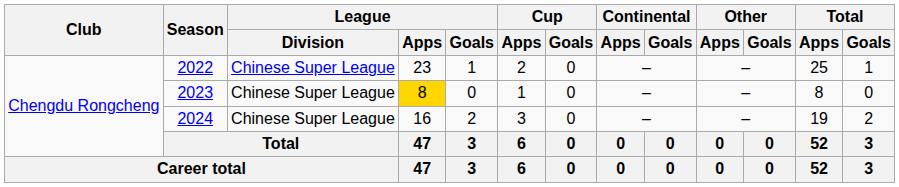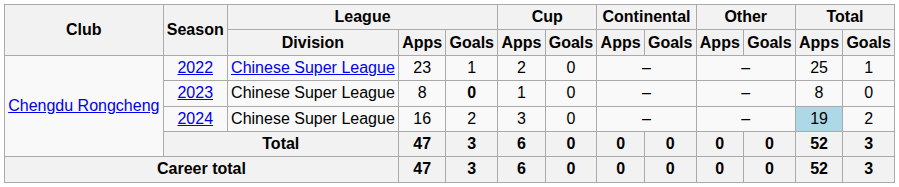(422, 93) gold background -> (422, 93) no background
(472, 93) normal -> (472, 93) bold
(819, 118) no background -> (819, 118) lightblue background
